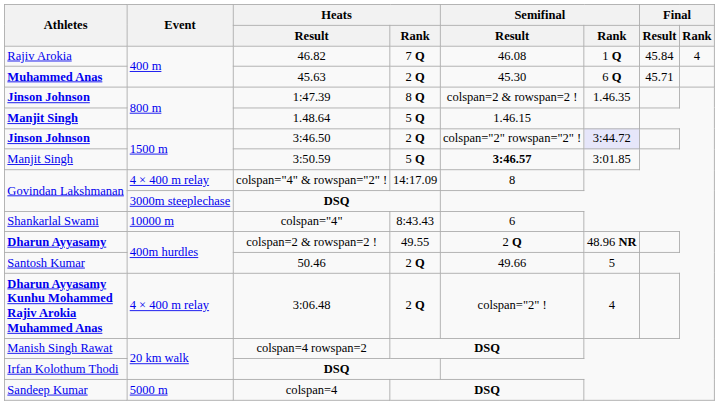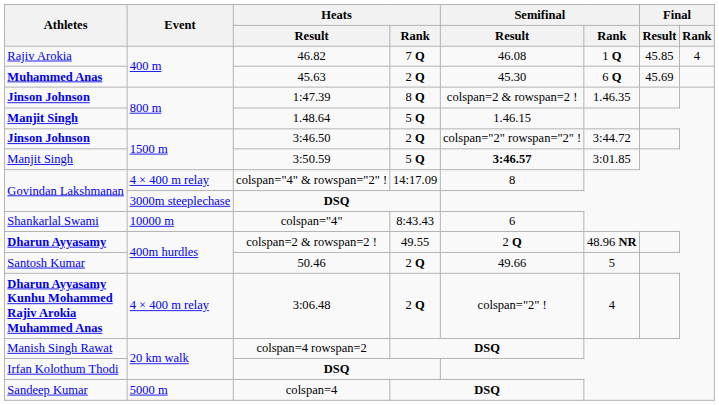(659, 56) 45.84 -> (659, 56) 45.85
(659, 77) 45.71 -> (659, 77) 45.69
(612, 139) lavender background -> (612, 139) no background
